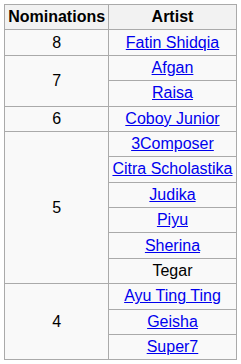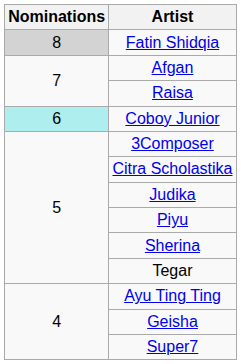(57, 42) no background -> (57, 42) lightgrey background
(57, 118) no background -> (57, 118) paleturquoise background
